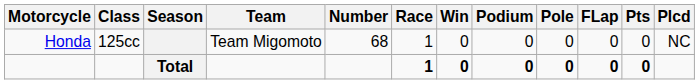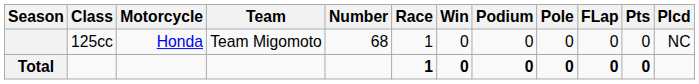columns swapped: (175, 16) <-> (49, 16)
